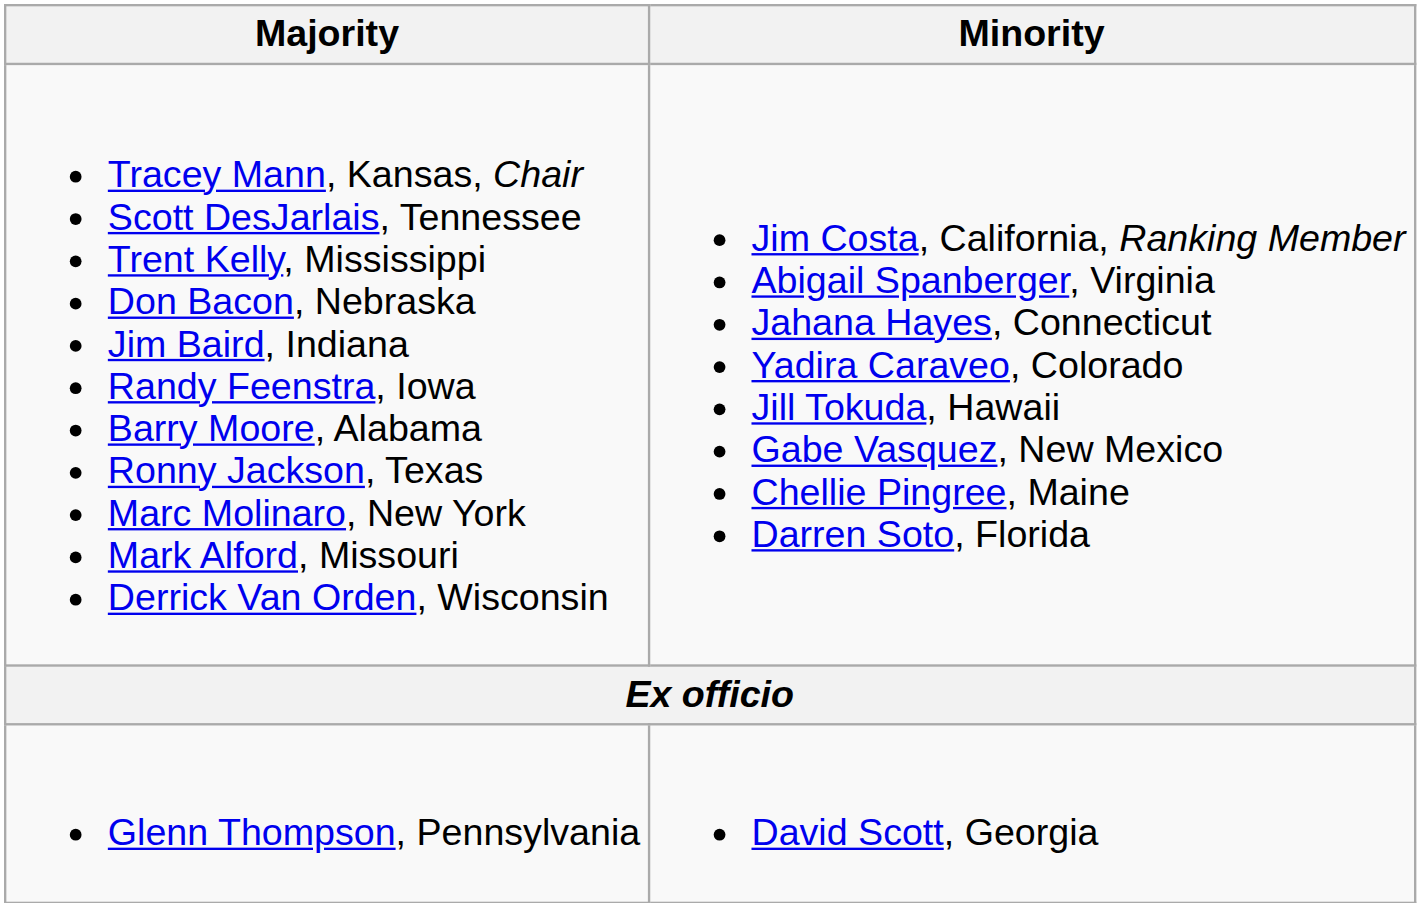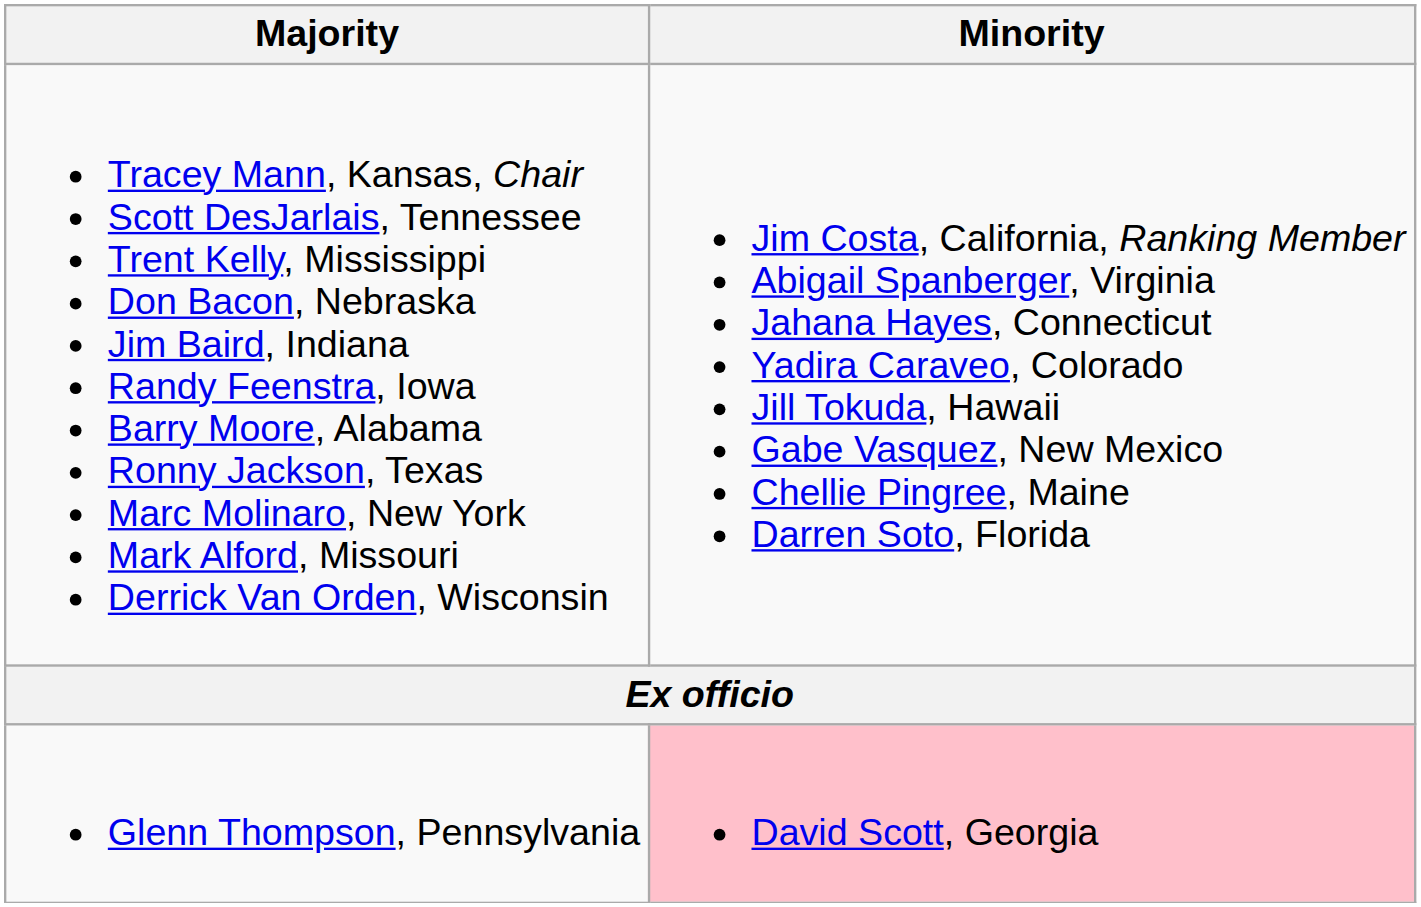(1032, 834) no background -> (1032, 834) pink background
